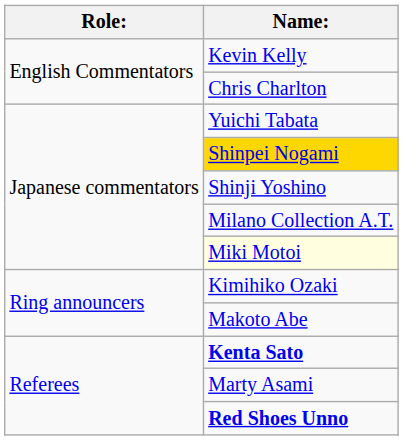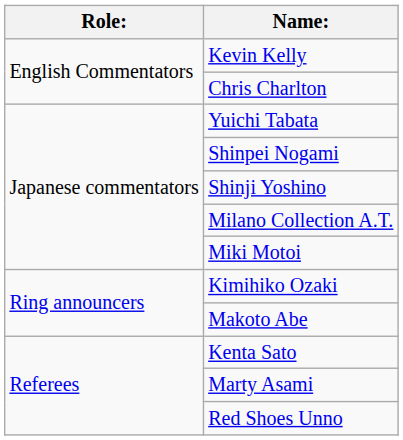(273, 154) gold background -> (273, 154) no background
(255, 253) lightyellow background -> (255, 253) no background
(256, 352) bold -> (252, 352) normal
(278, 418) bold -> (275, 418) normal
